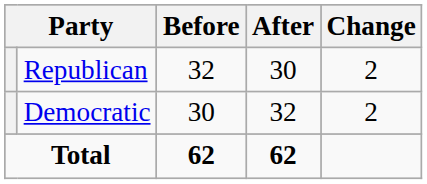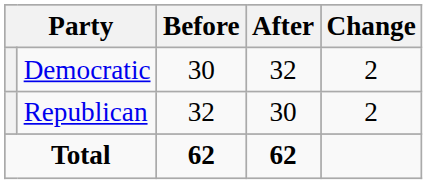rows swapped: (87, 112) <-> (86, 69)
